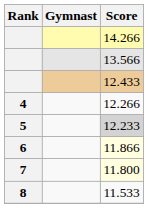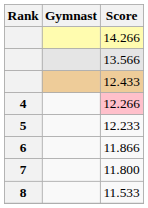(122, 103) no background -> (122, 103) pink background
(122, 125) lightgrey background -> (122, 125) no background
(122, 148) lightyellow background -> (122, 148) no background
(122, 170) lightyellow background -> (122, 170) no background
